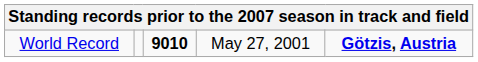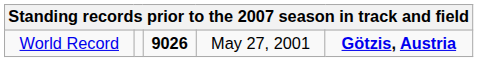(170, 43) 9010 -> (170, 43) 9026
